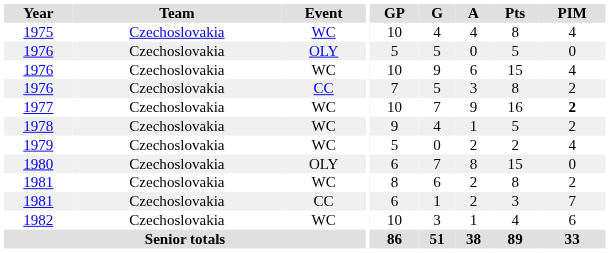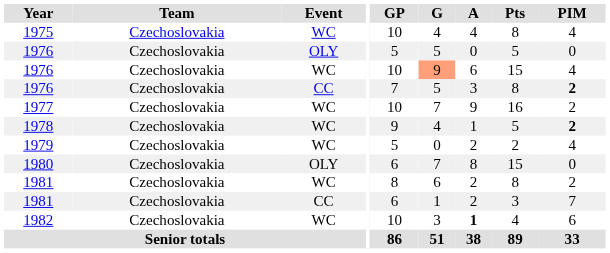(437, 69) no background -> (437, 69) lightsalmon background
(572, 88) normal -> (572, 88) bold
(572, 107) bold -> (572, 107) normal
(572, 126) normal -> (572, 126) bold
(473, 220) normal -> (473, 220) bold
